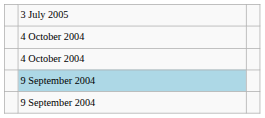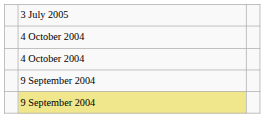(58, 80) lightblue background -> (58, 80) no background
(58, 102) no background -> (58, 102) khaki background
